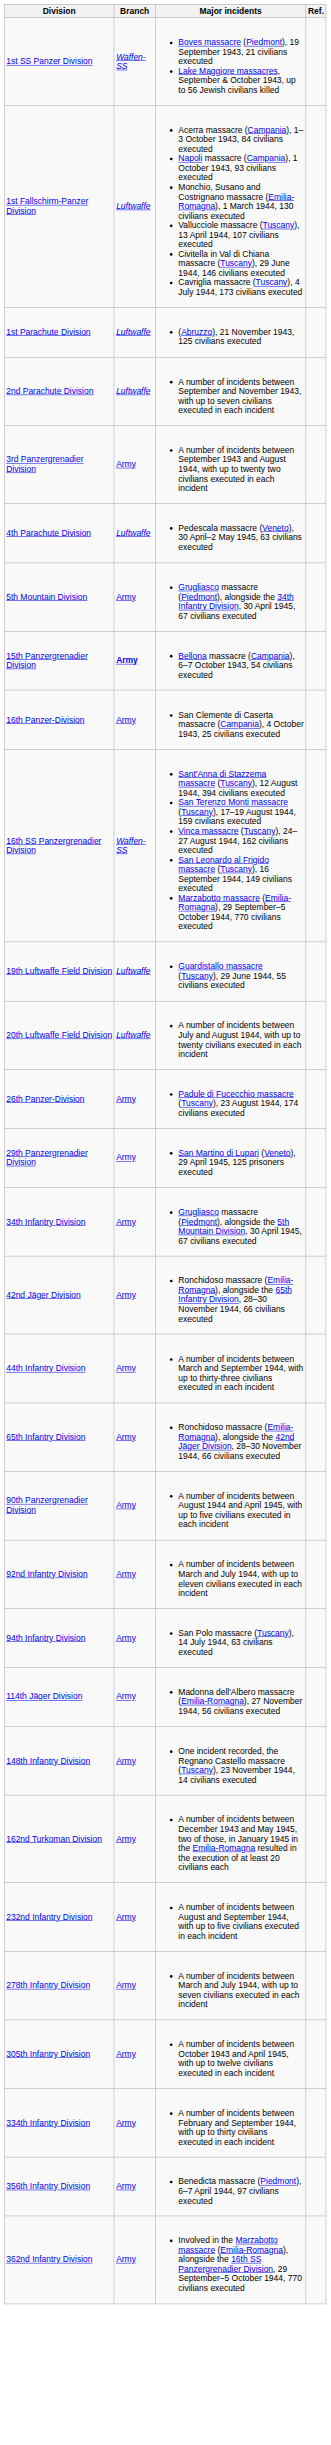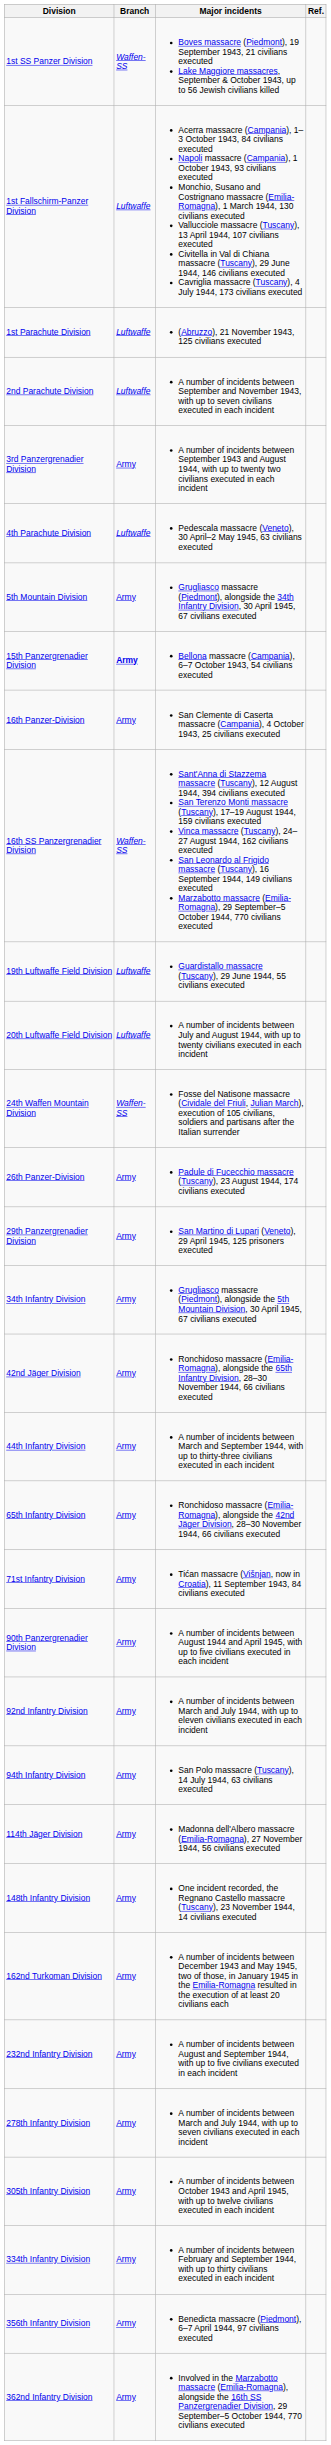+ row: (47, 1108)
+ row: (46, 1579)
